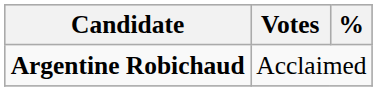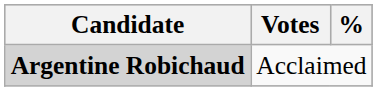(128, 65) no background -> (128, 65) lightgrey background
